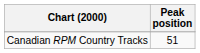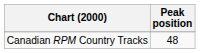(172, 40) 51 -> (172, 40) 48
